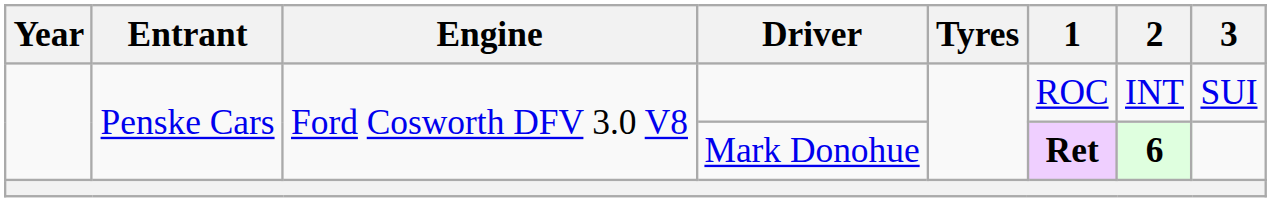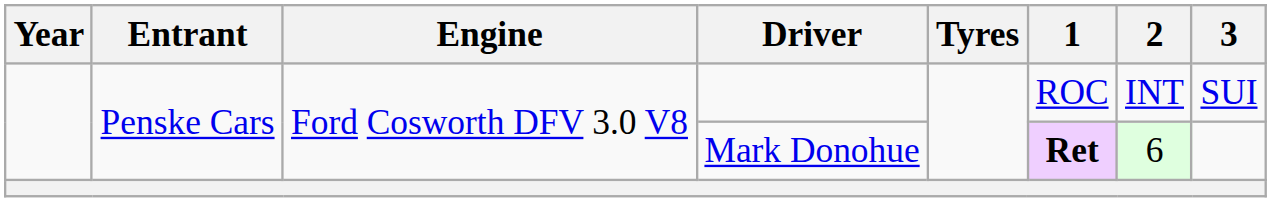(1155, 150) bold -> (1155, 150) normal
